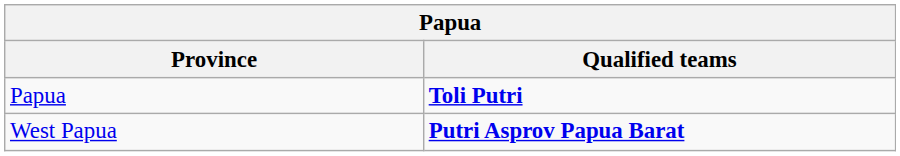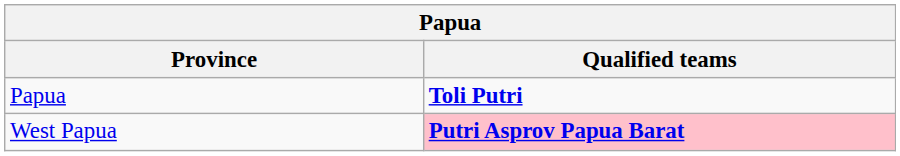(557, 131) no background -> (557, 131) pink background
